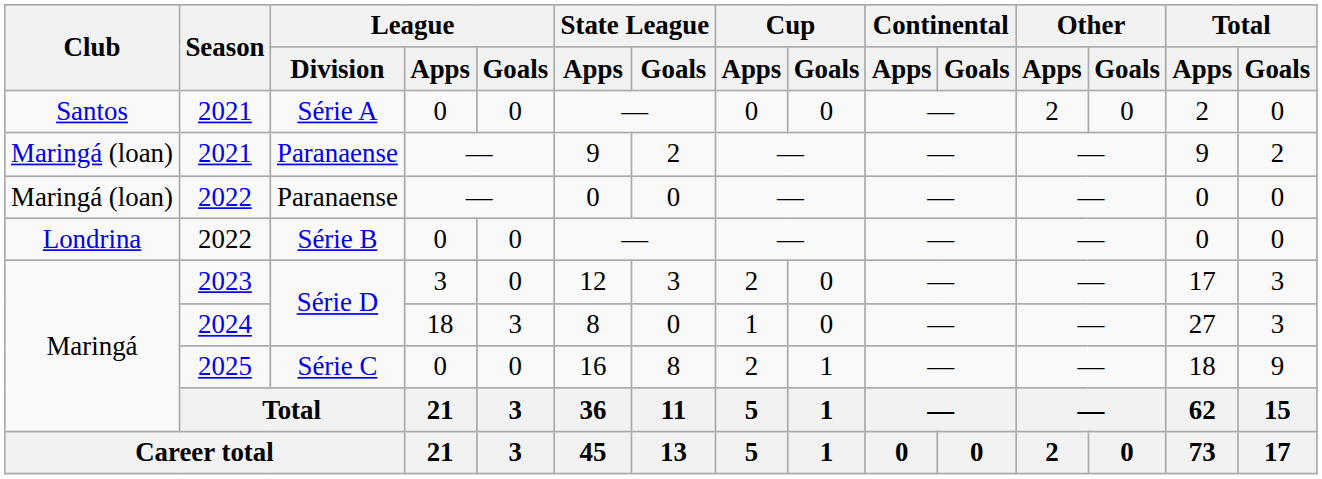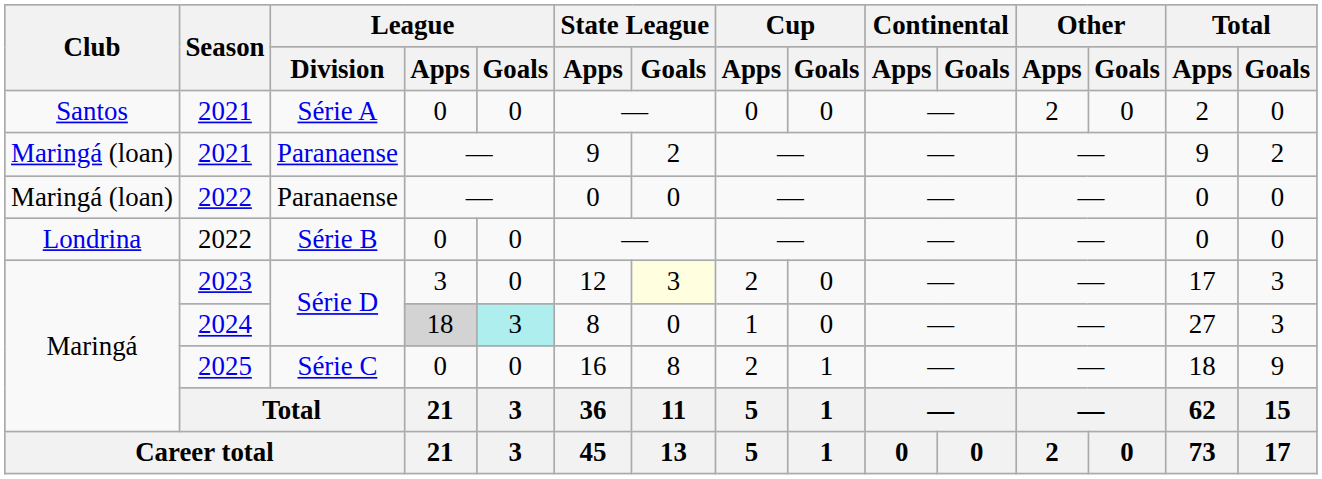(673, 281) no background -> (673, 281) lightyellow background
(440, 324) no background -> (440, 324) lightgrey background
(515, 324) no background -> (515, 324) paleturquoise background
